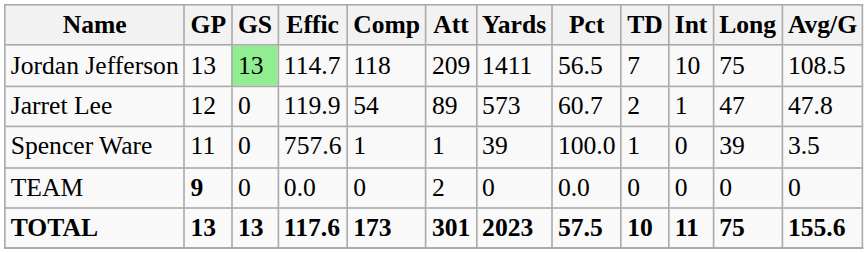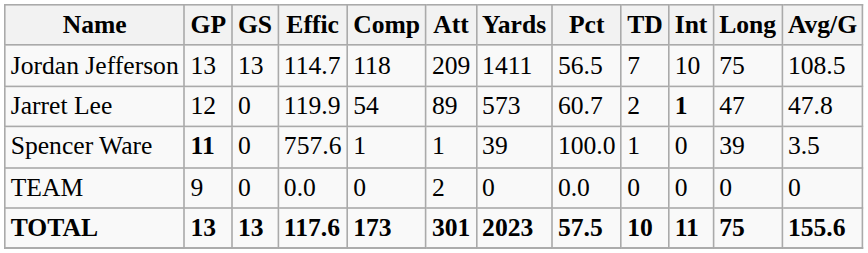(251, 65) lightgreen background -> (251, 65) no background
(681, 106) normal -> (681, 106) bold
(203, 146) normal -> (203, 146) bold
(197, 187) bold -> (197, 187) normal
